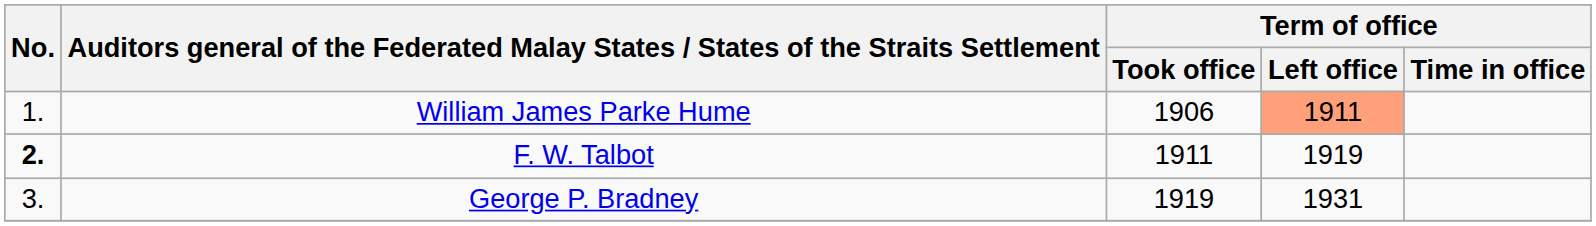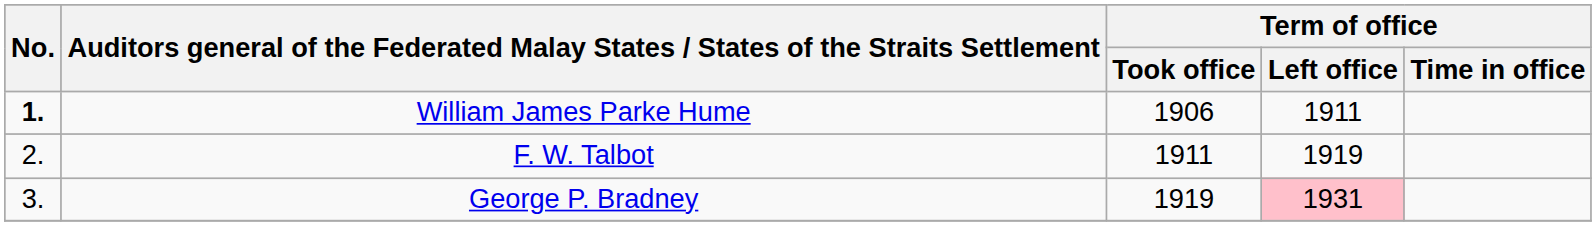(33, 112) normal -> (33, 112) bold
(1333, 112) lightsalmon background -> (1333, 112) no background
(33, 155) bold -> (33, 155) normal
(1333, 198) no background -> (1333, 198) pink background
